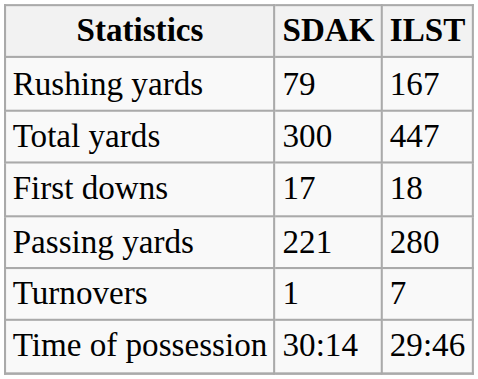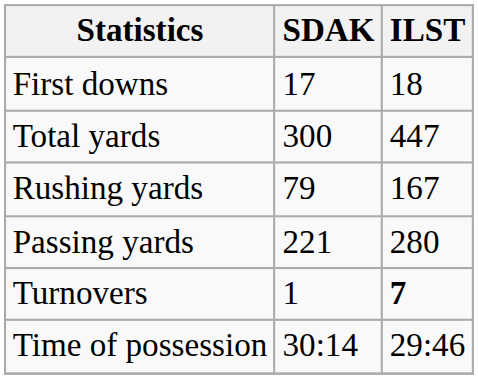rows swapped: (90, 188) <-> (108, 83)
(398, 293) normal -> (398, 293) bold
